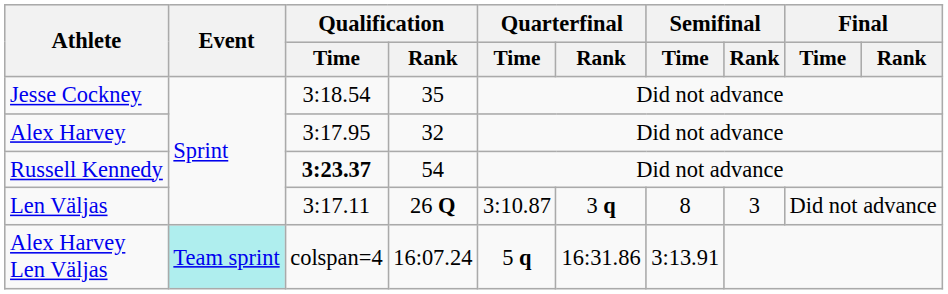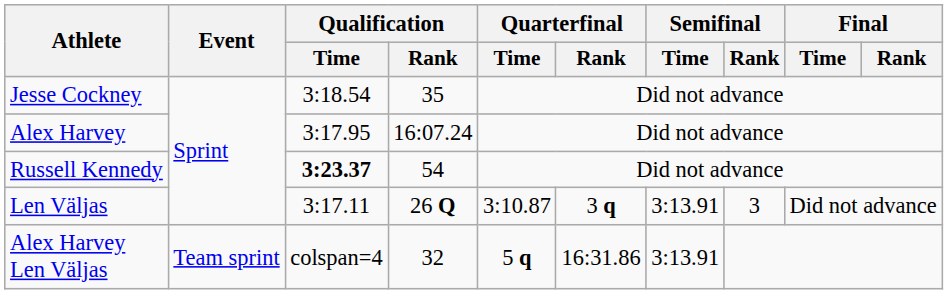(433, 132) 32 -> (433, 132) 16:07.24
(685, 206) 8 -> (685, 206) 3:13.91
(227, 256) paleturquoise background -> (227, 256) no background
(433, 256) 16:07.24 -> (433, 256) 32
